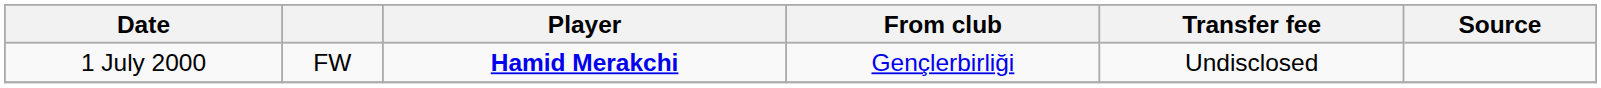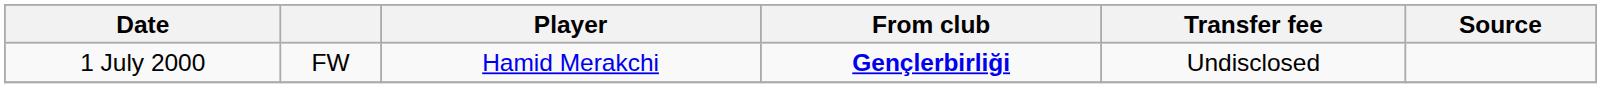(585, 62) bold -> (571, 62) normal
(943, 62) normal -> (931, 62) bold
